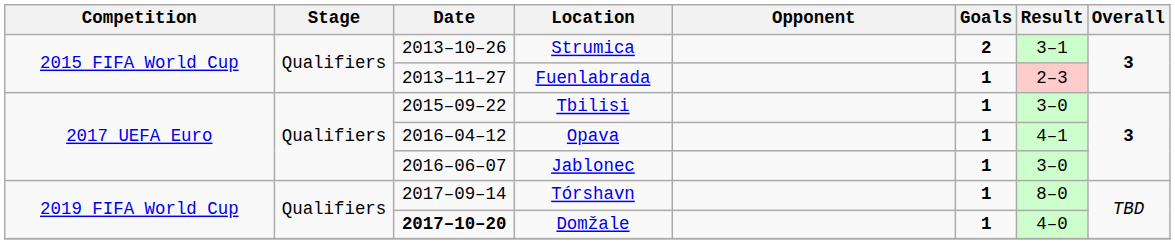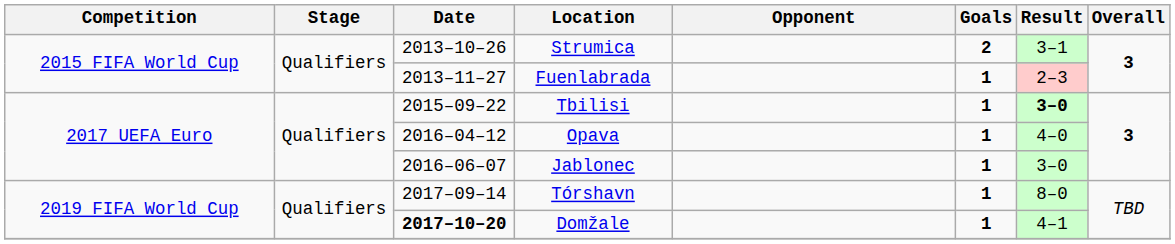(1052, 107) normal -> (1052, 107) bold
(1052, 136) 4–1 -> (1052, 136) 4–0
(1052, 224) 4–0 -> (1052, 224) 4–1
